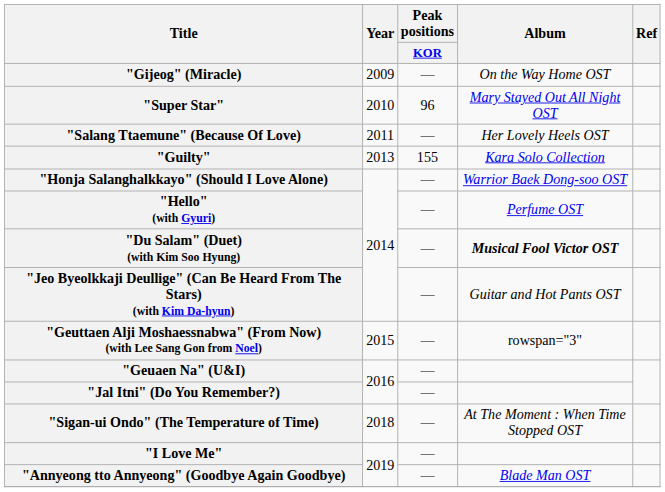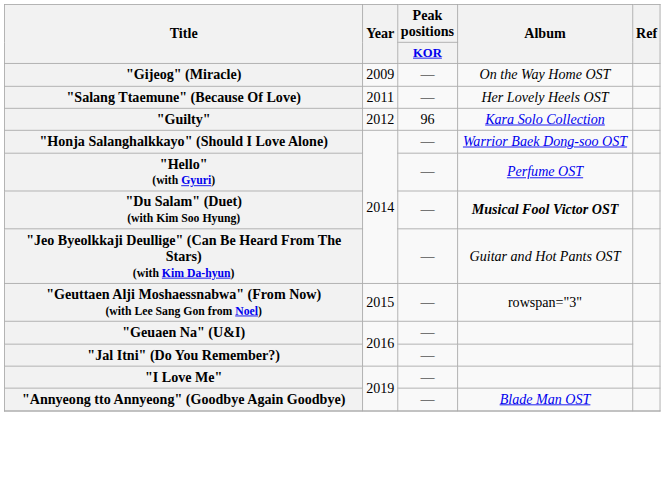- row: (184, 104)
(380, 157) 2013 -> (380, 119) 2012
(427, 157) 155 -> (427, 119) 96
- row: (184, 423)
